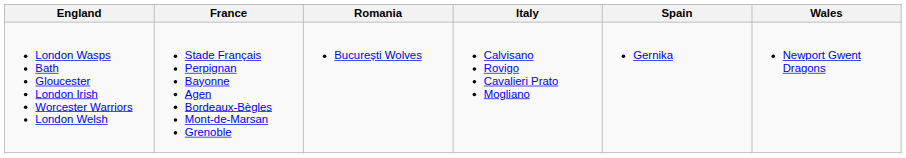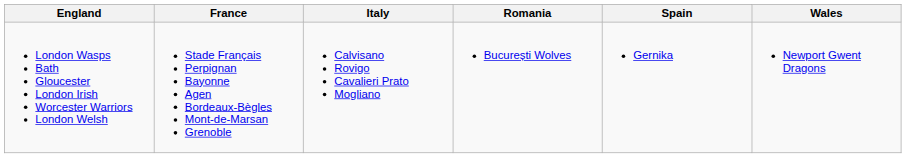columns swapped: (527, 13) <-> (378, 13)
